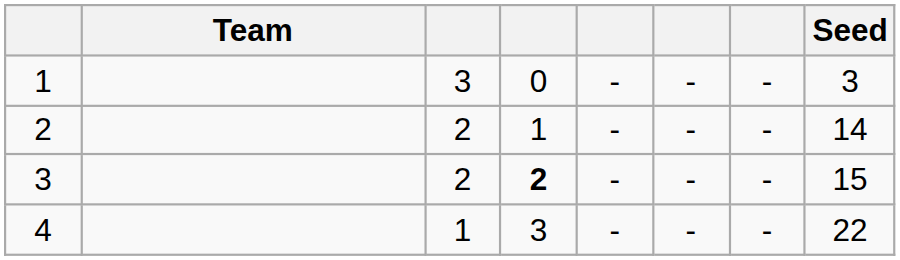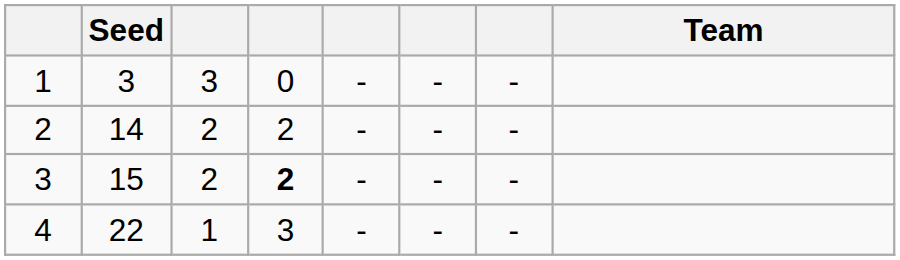columns swapped: (253, 30) <-> (850, 30)
(539, 130) 1 -> (285, 130) 2
